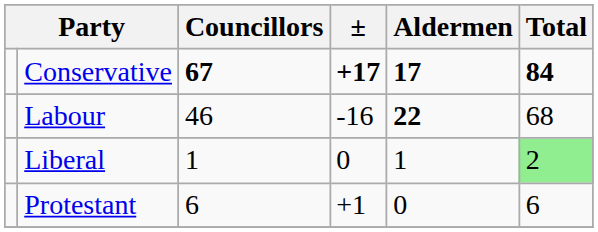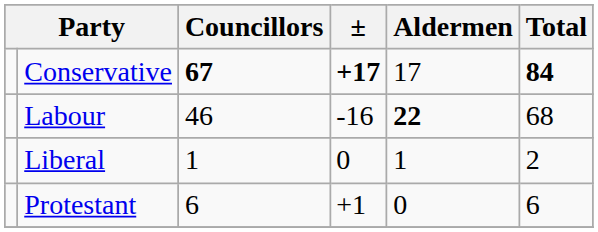(407, 71) bold -> (407, 71) normal
(533, 159) lightgreen background -> (533, 159) no background
